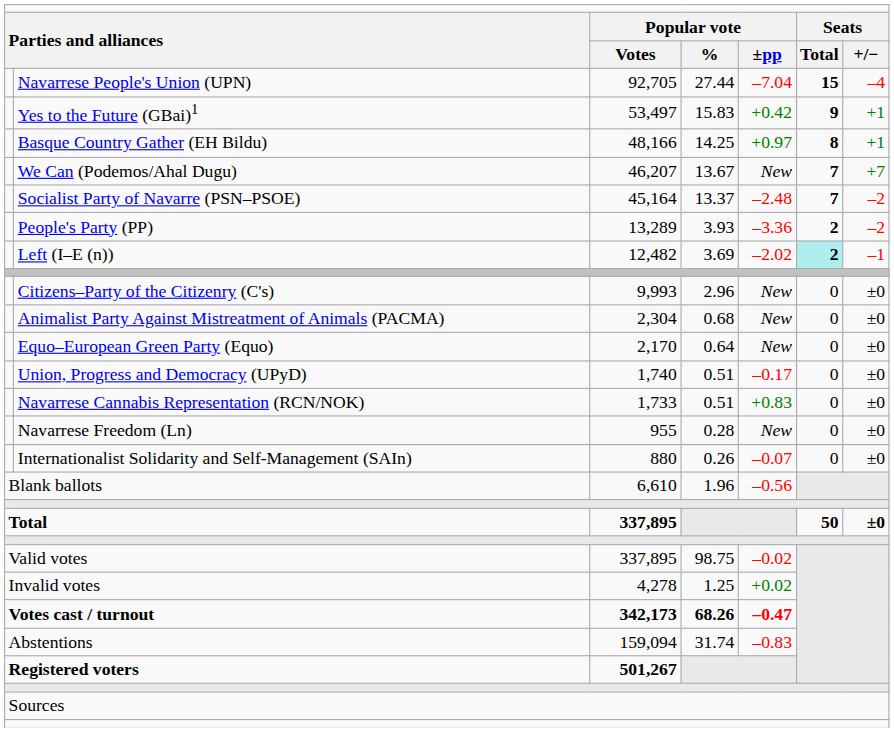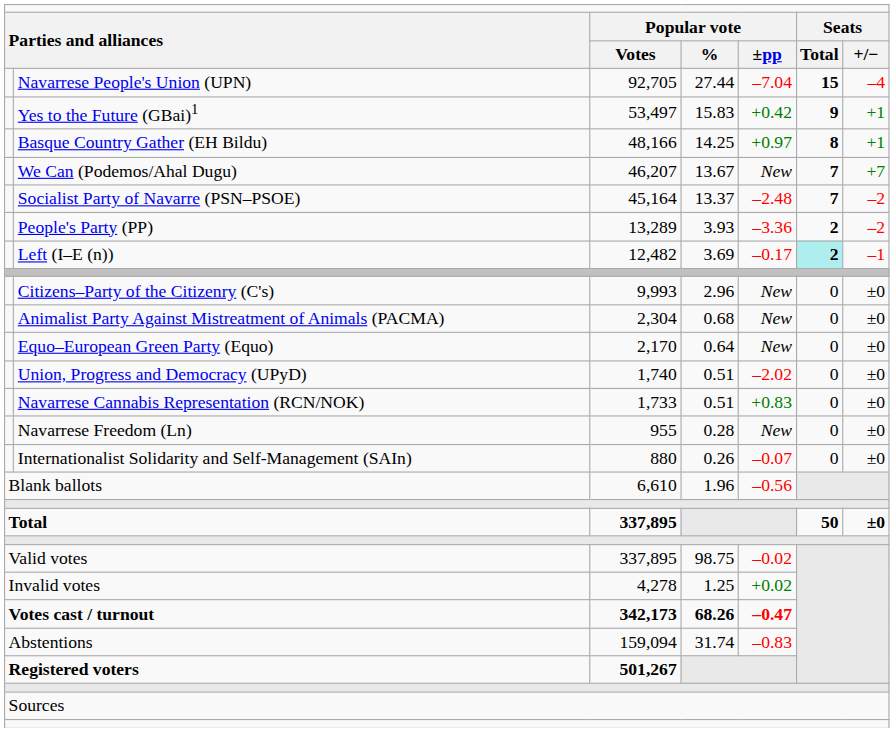(772, 254) –2.02 -> (772, 254) –0.17
(772, 374) –0.17 -> (772, 374) –2.02
